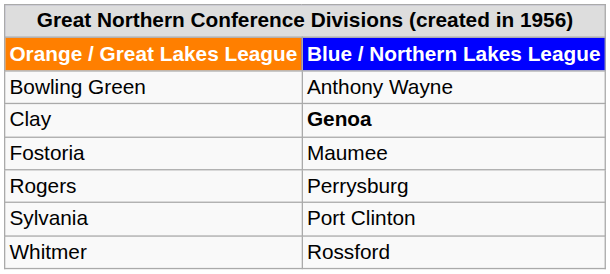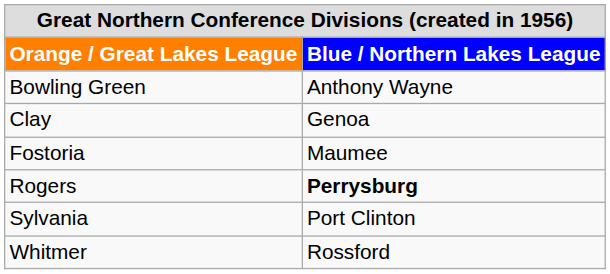(339, 119) bold -> (338, 119) normal
(358, 185) normal -> (362, 185) bold
